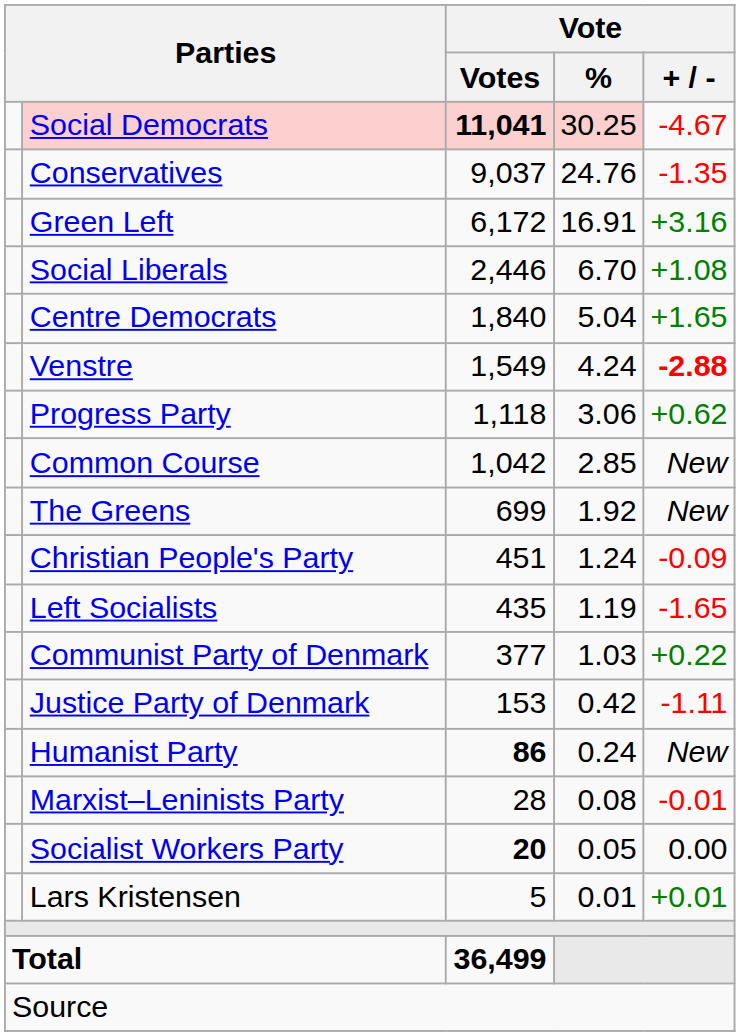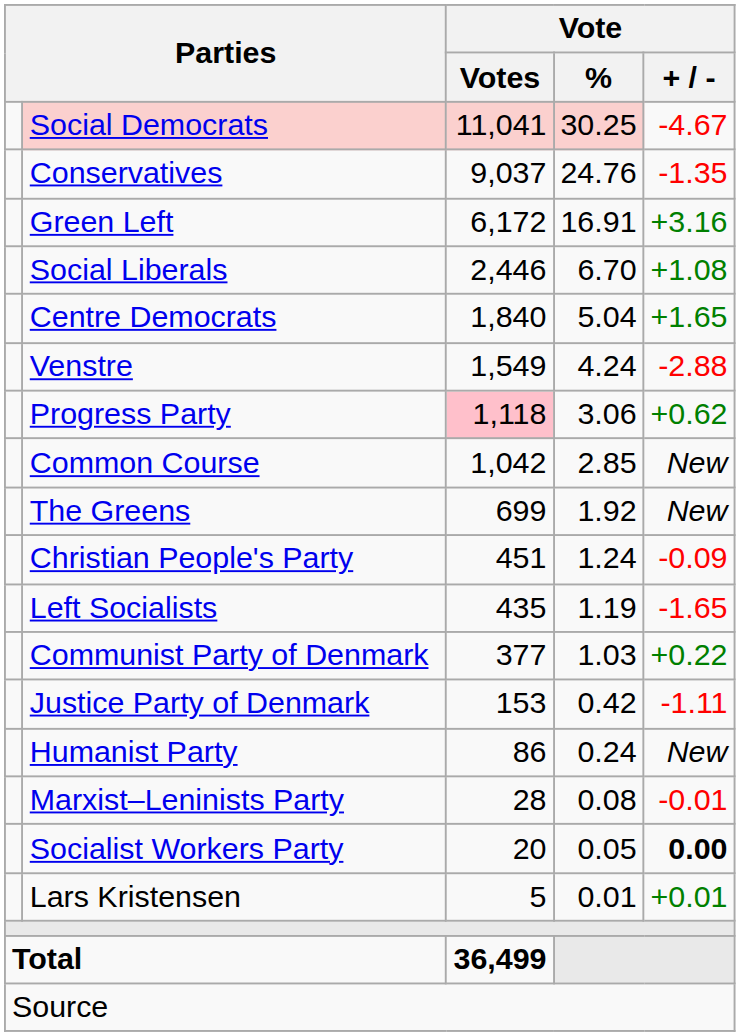(501, 125) bold -> (501, 125) normal
(693, 366) bold -> (693, 366) normal
(510, 414) no background -> (510, 414) pink background
(530, 751) bold -> (530, 751) normal
(530, 848) bold -> (530, 848) normal
(698, 848) normal -> (698, 848) bold
